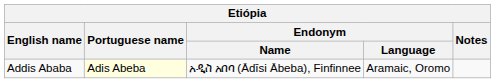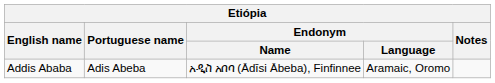(116, 68) lightyellow background -> (116, 68) no background
